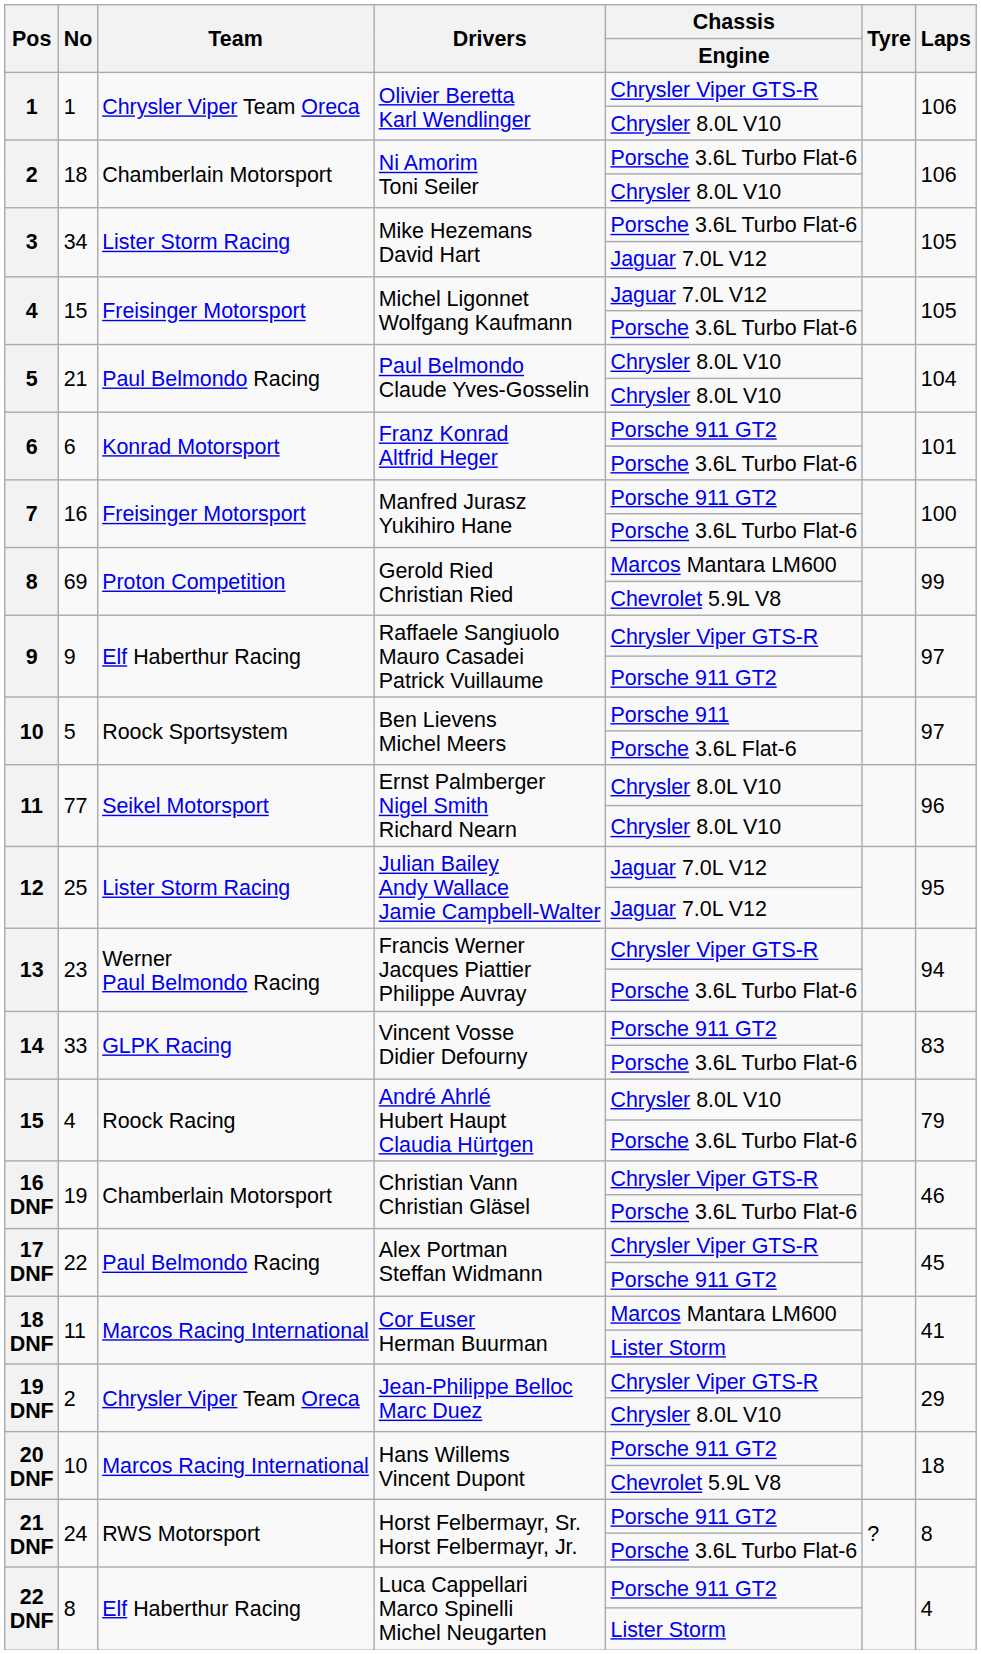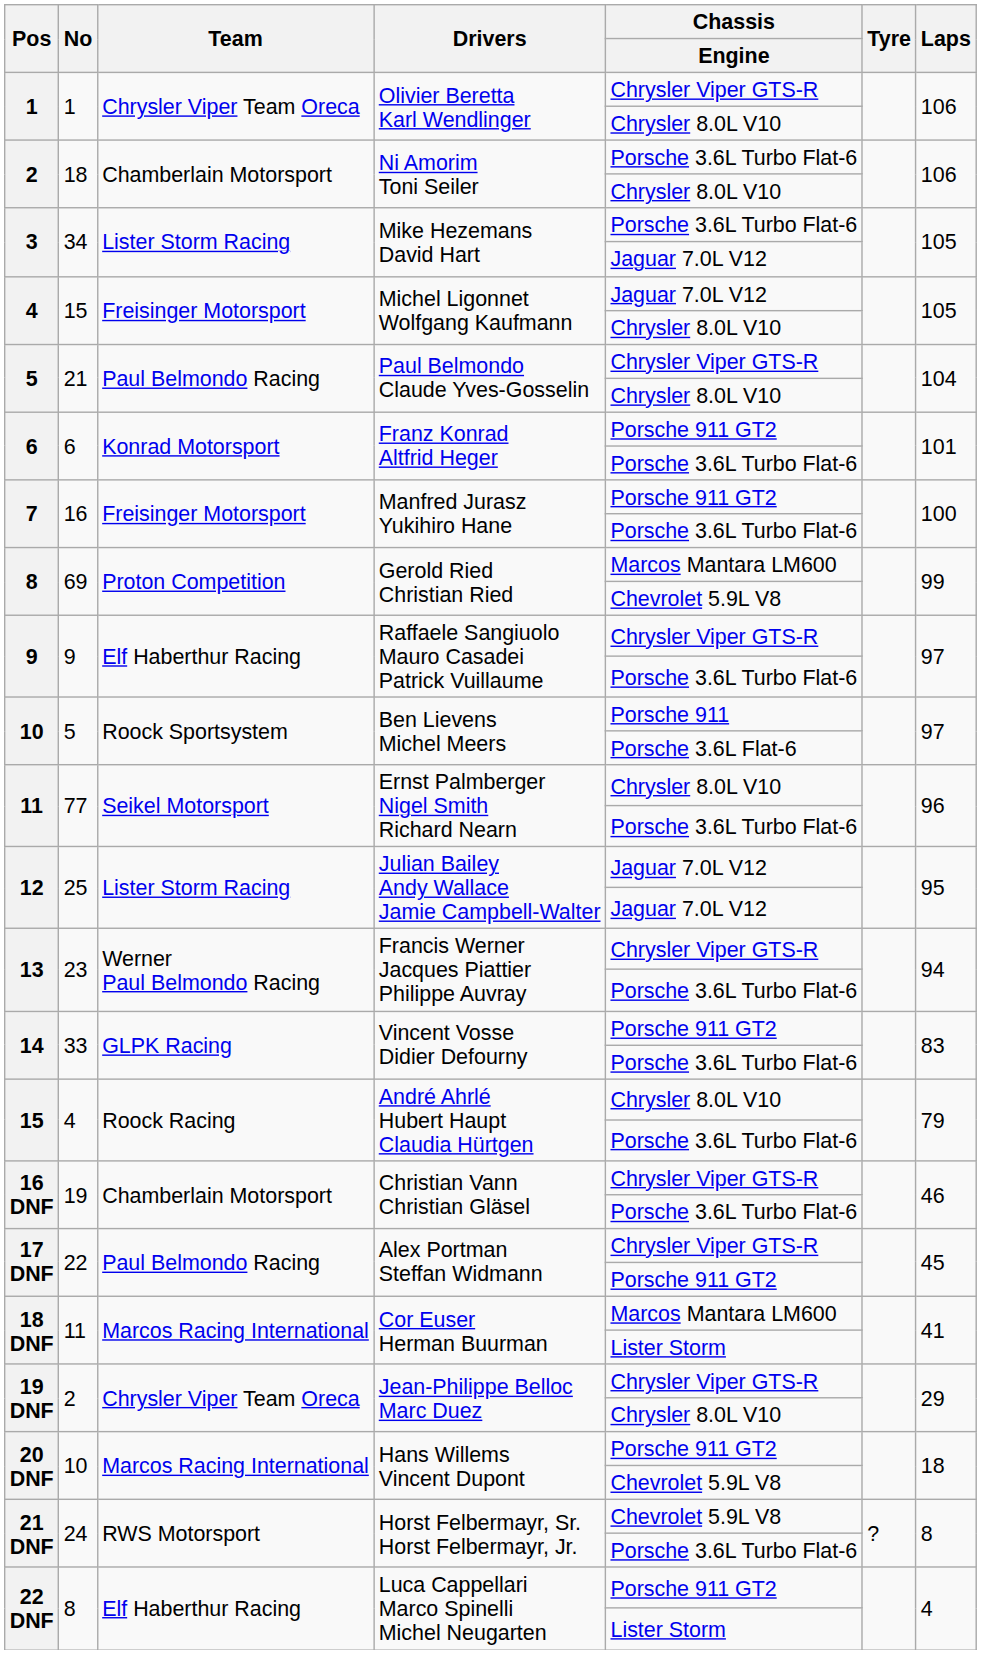(734, 327) Porsche 3.6L Turbo Flat-6 -> (696, 327) Chrysler 8.0L V10
(696, 361) Chrysler 8.0L V10 -> (714, 361) Chrysler Viper GTS-R
(694, 677) Porsche 911 GT2 -> (734, 677) Porsche 3.6L Turbo Flat-6
(696, 827) Chrysler 8.0L V10 -> (734, 827) Porsche 3.6L Turbo Flat-6
(694, 1517) Porsche 911 GT2 -> (696, 1517) Chevrolet 5.9L V8
